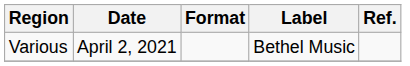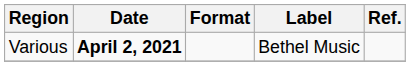(127, 46) normal -> (129, 46) bold
